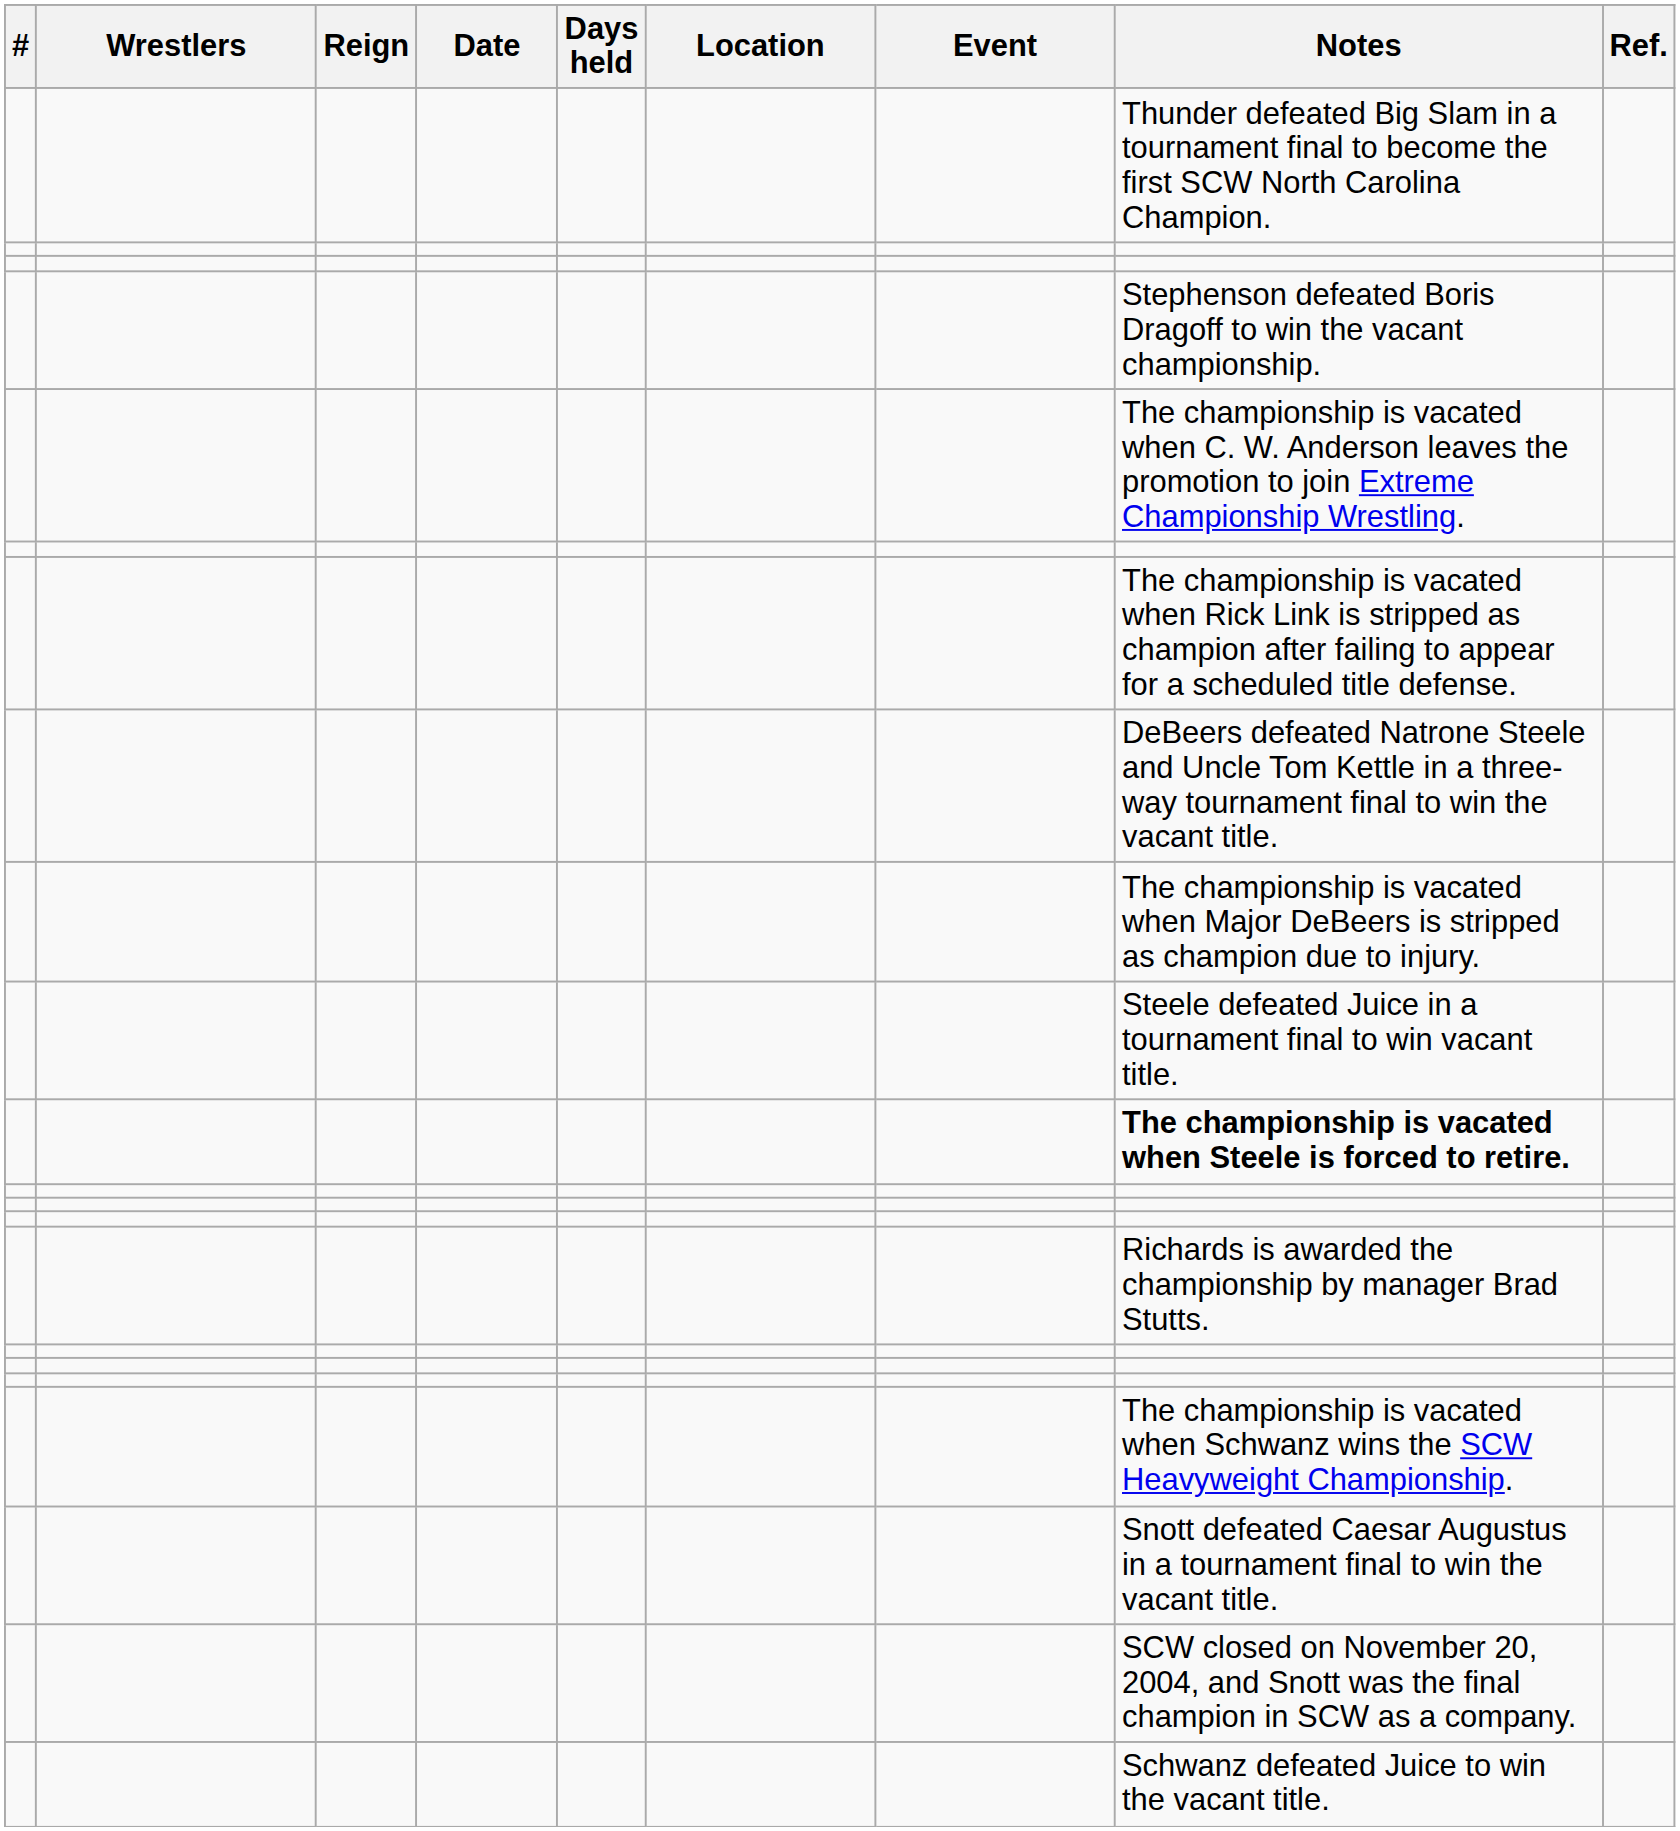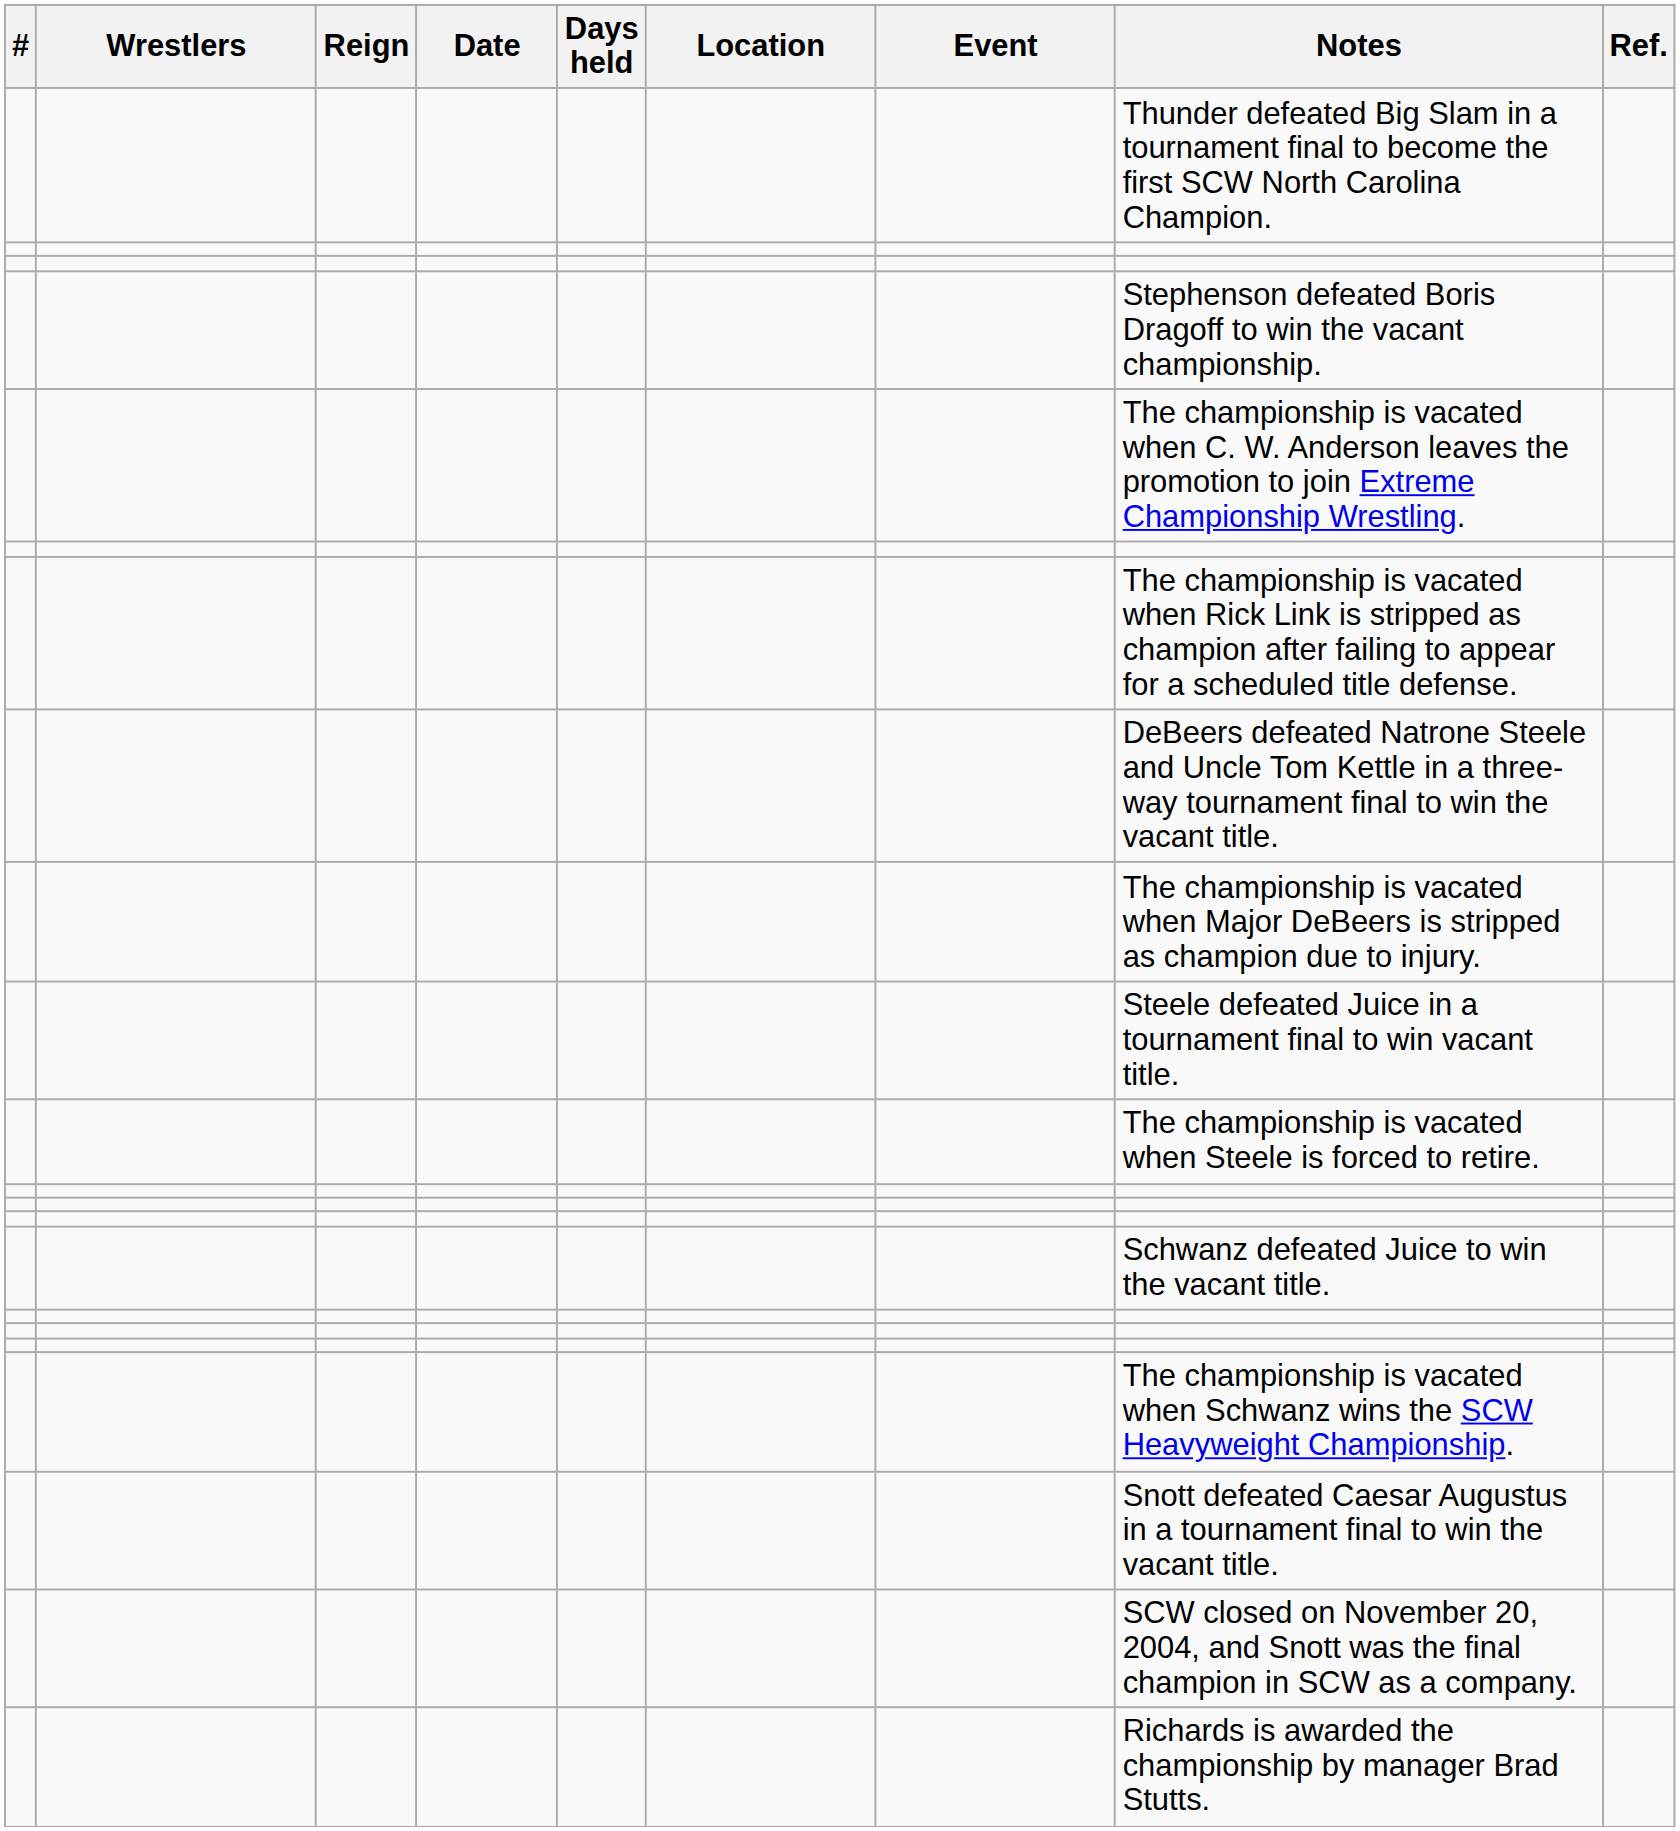(1346, 1140) bold -> (1331, 1140) normal
(1340, 1284) Richards is awarded the championship by manager Brad Stutts. -> (1335, 1267) Schwanz defeated Juice to win the vacant title.
(1334, 1783) Schwanz defeated Juice to win the vacant title. -> (1341, 1766) Richards is awarded the championship by manager Brad Stutts.
